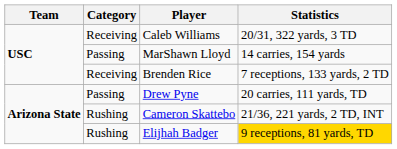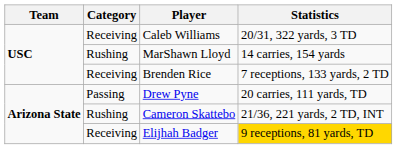(105, 54) Passing -> (107, 54) Rushing
(107, 133) Rushing -> (112, 133) Receiving
